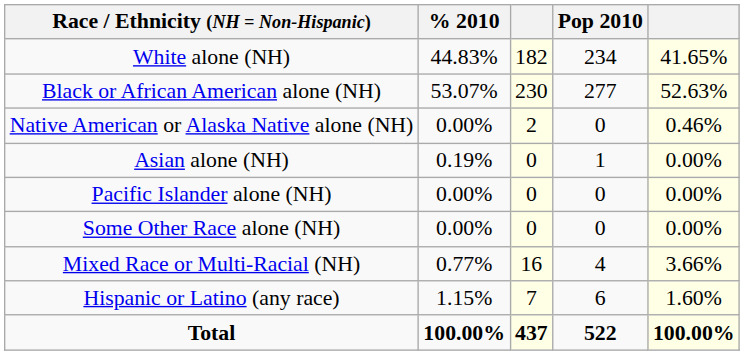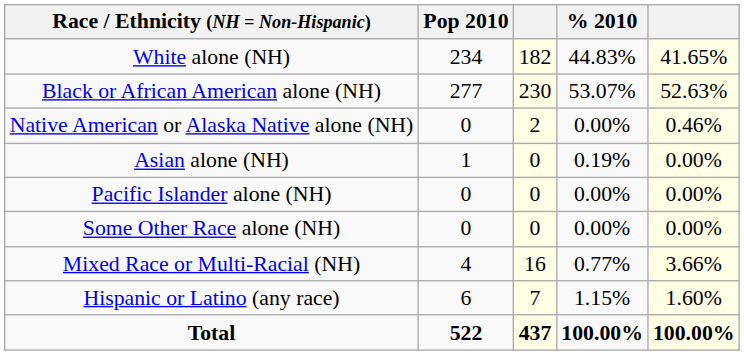columns swapped: (600, 21) <-> (464, 21)
